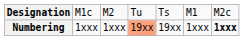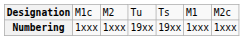(142, 28) lightsalmon background -> (142, 28) no background
(225, 28) bold -> (225, 28) normal
